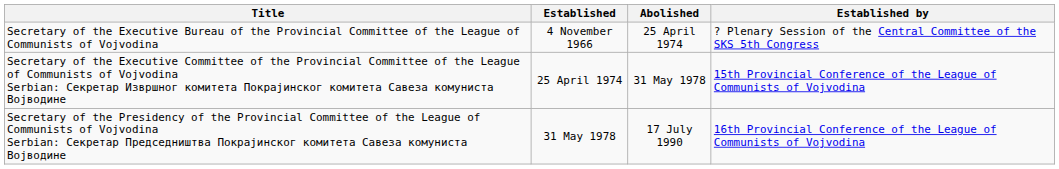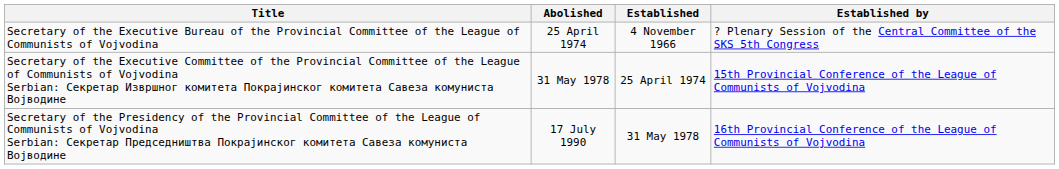columns swapped: (580, 13) <-> (670, 13)
